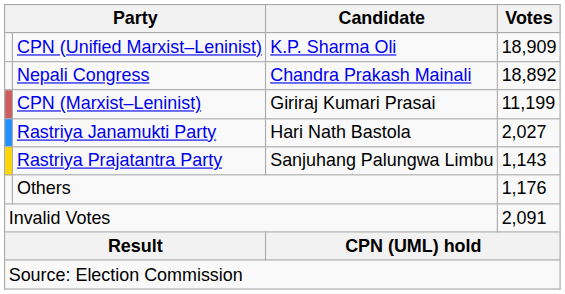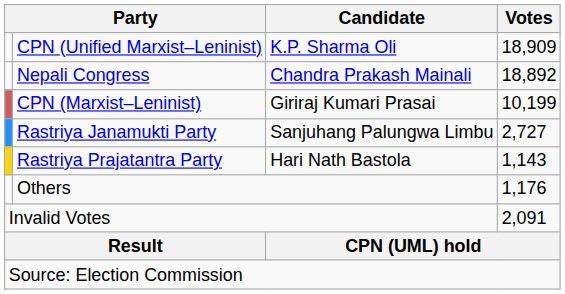(528, 103) 11,199 -> (529, 103) 10,199
(340, 132) Hari Nath Bastola -> (382, 132) Sanjuhang Palungwa Limbu
(524, 132) 2,027 -> (524, 132) 2,727
(382, 160) Sanjuhang Palungwa Limbu -> (340, 160) Hari Nath Bastola
